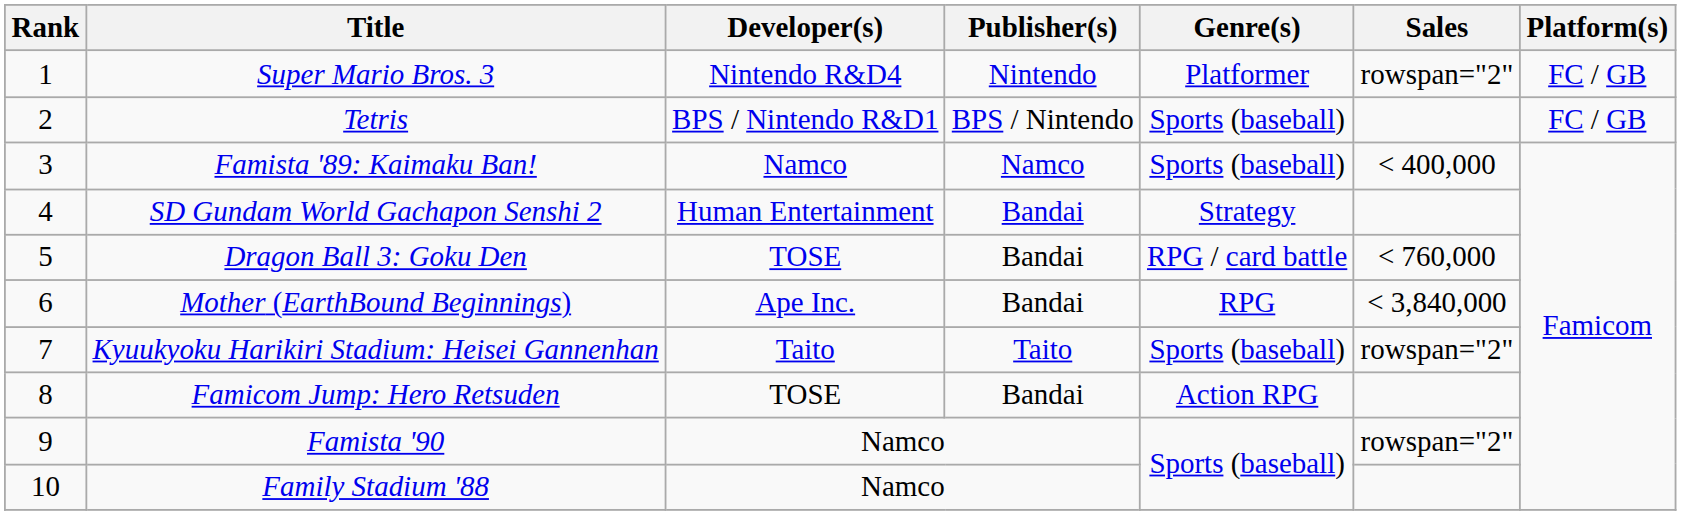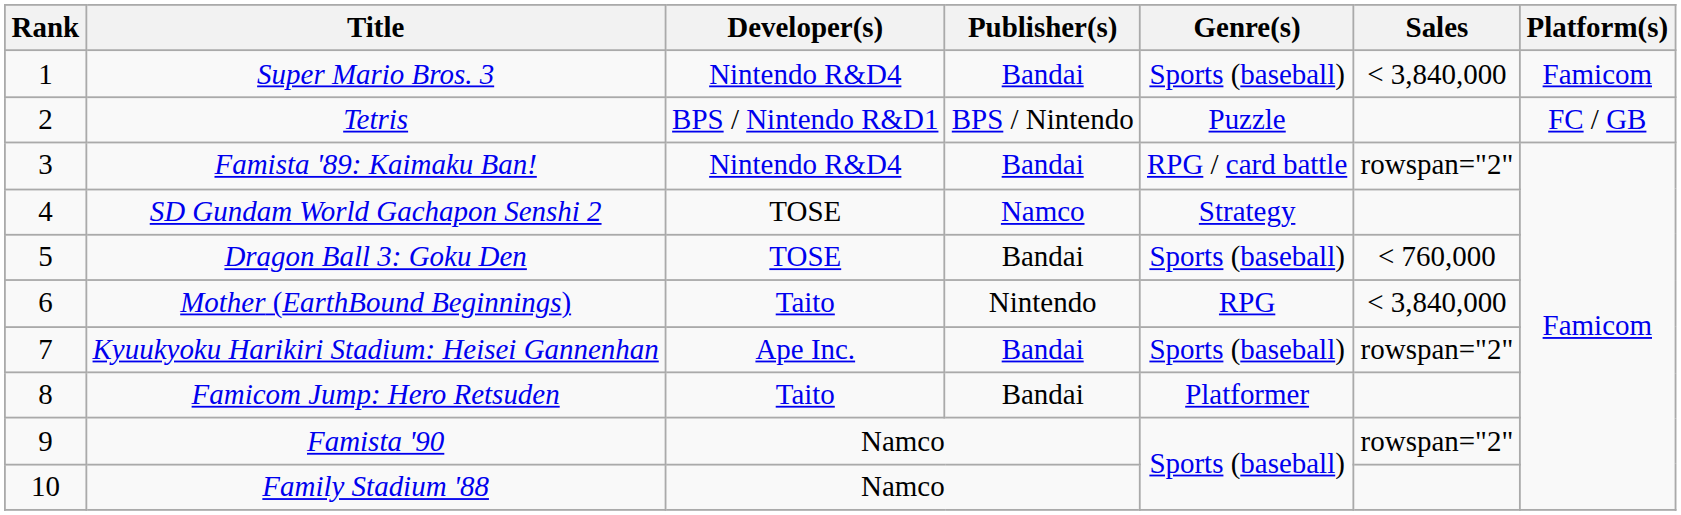(1043, 73) Nintendo -> (1043, 73) Bandai
(1247, 73) Platformer -> (1247, 73) Sports (baseball)
(1437, 73) rowspan="2" -> (1437, 73) < 3,840,000
(1597, 73) FC / GB -> (1597, 73) Famicom
(1247, 119) Sports (baseball) -> (1247, 119) Puzzle
(805, 165) Namco -> (805, 165) Nintendo R&D4
(1043, 165) Namco -> (1043, 165) Bandai
(1247, 165) Sports (baseball) -> (1247, 165) RPG / card battle
(1437, 165) < 400,000 -> (1437, 165) rowspan="2"
(805, 211) Human Entertainment -> (805, 211) TOSE
(1043, 211) Bandai -> (1043, 211) Namco
(1247, 257) RPG / card battle -> (1247, 257) Sports (baseball)
(805, 303) Ape Inc. -> (805, 303) Taito
(1043, 303) Bandai -> (1043, 303) Nintendo
(805, 348) Taito -> (805, 348) Ape Inc.
(1043, 348) Taito -> (1043, 348) Bandai
(805, 394) TOSE -> (805, 394) Taito
(1247, 394) Action RPG -> (1247, 394) Platformer
